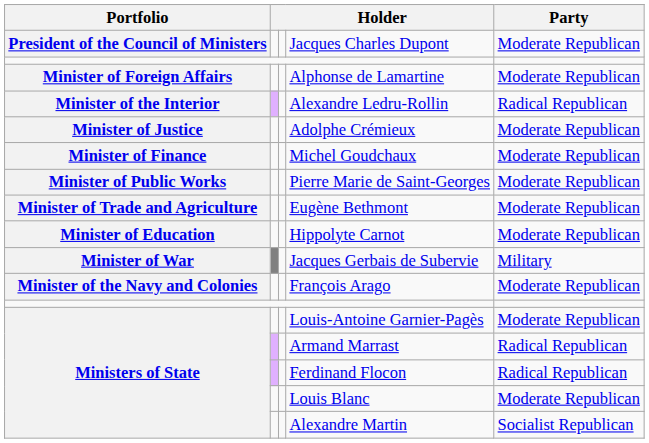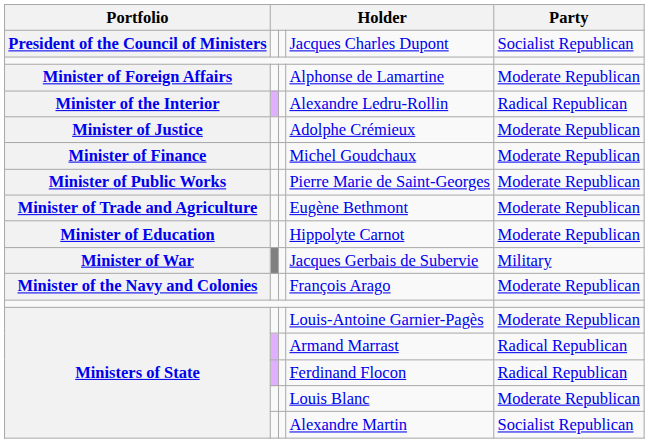(569, 43) Moderate Republican -> (566, 43) Socialist Republican
